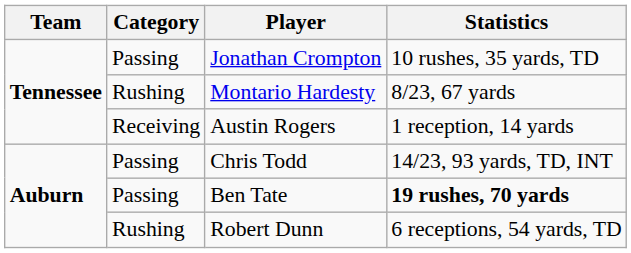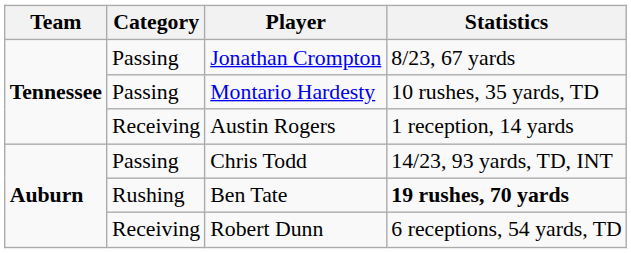(495, 57) 10 rushes, 35 yards, TD -> (453, 57) 8/23, 67 yards
(148, 91) Rushing -> (145, 91) Passing
(453, 91) 8/23, 67 yards -> (495, 91) 10 rushes, 35 yards, TD
(145, 195) Passing -> (148, 195) Rushing
(148, 229) Rushing -> (156, 229) Receiving
